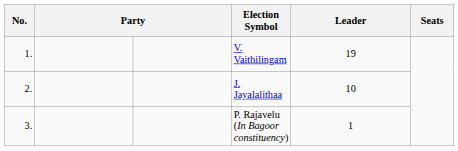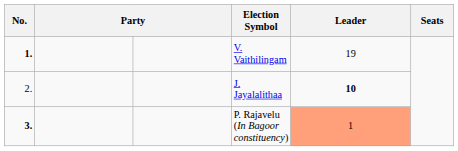(28, 54) normal -> (28, 54) bold
(351, 89) normal -> (351, 89) bold
(28, 126) normal -> (28, 126) bold
(351, 126) no background -> (351, 126) lightsalmon background
